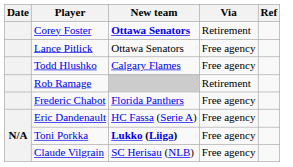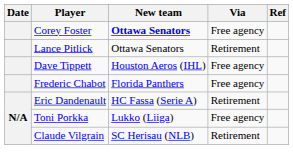(226, 30) Retirement -> (238, 30) Free agency
(229, 48) Free agency -> (235, 48) Retirement
- row: (65, 65)
- row: (63, 83)
+ row: (63, 65)
(229, 118) Free agency -> (235, 100) Retirement
(144, 135) bold -> (142, 118) normal
(229, 153) Free agency -> (235, 135) Retirement
